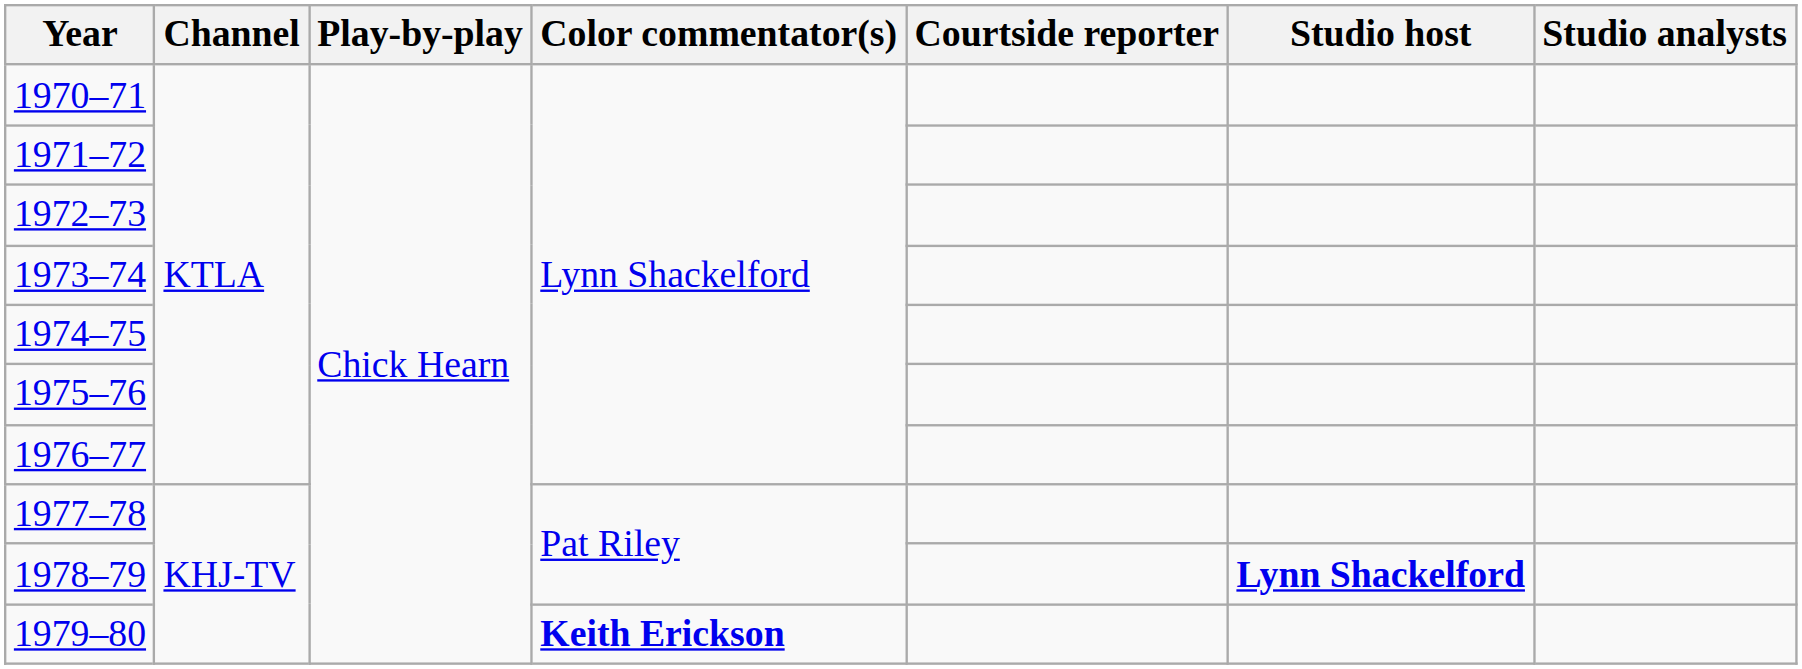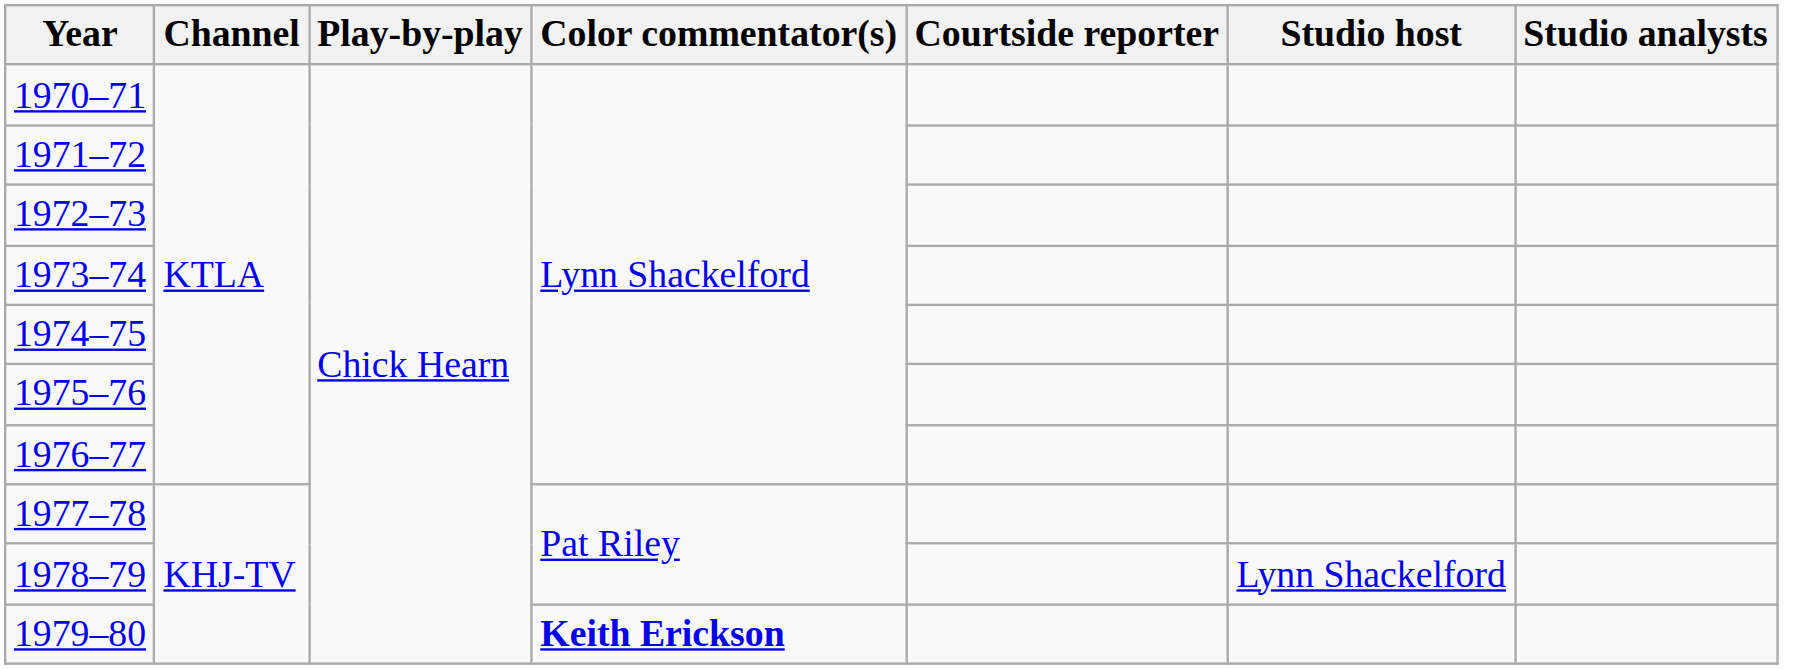(1381, 573) bold -> (1371, 573) normal
